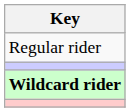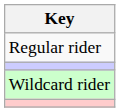(65, 84) bold -> (59, 84) normal
